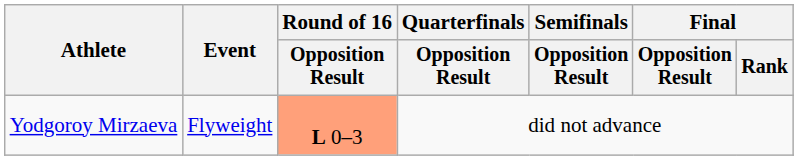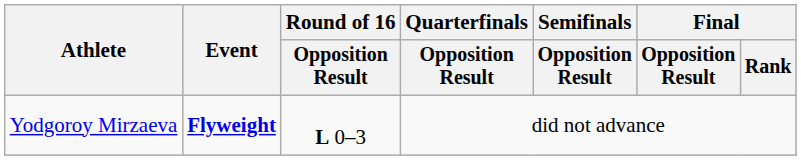(230, 125) normal -> (232, 125) bold
(337, 137) lightsalmon background -> (341, 137) no background
